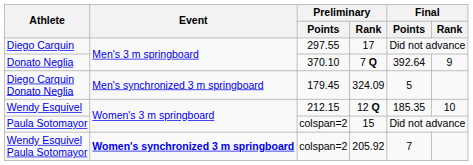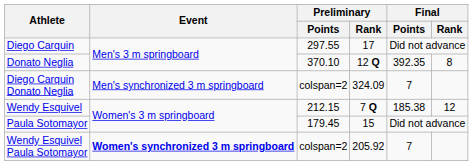(368, 63) 7 Q -> (368, 63) 12 Q
(409, 63) 392.64 -> (409, 63) 392.35
(449, 63) 9 -> (449, 63) 8
(323, 85) 179.45 -> (323, 85) colspan=2
(409, 85) 5 -> (409, 85) 7
(368, 108) 12 Q -> (368, 108) 7 Q
(409, 108) 185.35 -> (409, 108) 185.38
(449, 108) 10 -> (449, 108) 12
(323, 124) colspan=2 -> (323, 124) 179.45
